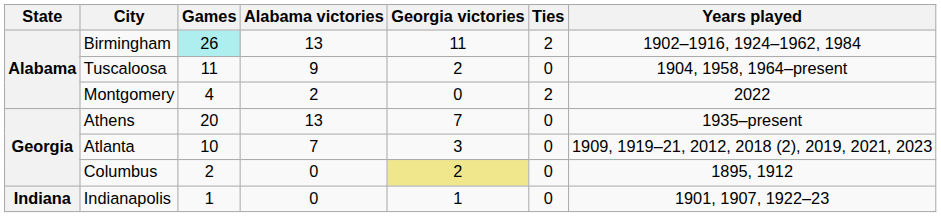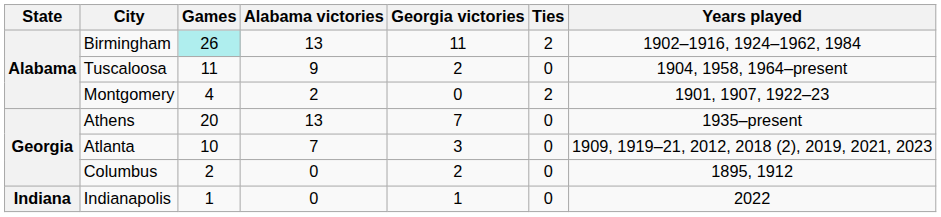(752, 95) 2022 -> (752, 95) 1901, 1907, 1922–23
(458, 172) khaki background -> (458, 172) no background
(752, 198) 1901, 1907, 1922–23 -> (752, 198) 2022
